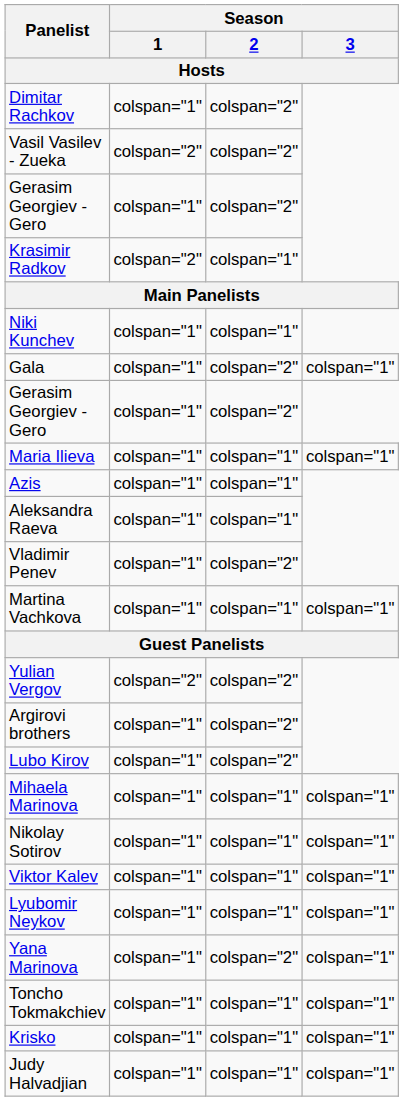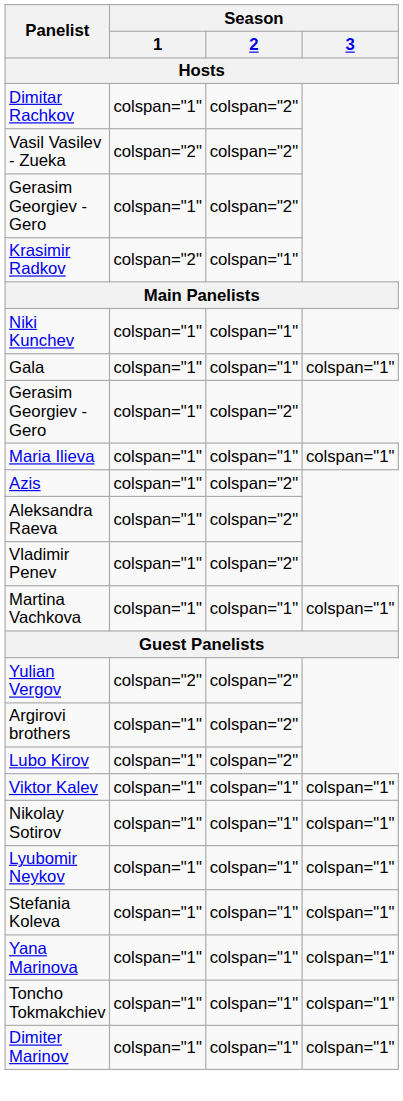(254, 367) colspan="2" -> (254, 367) colspan="1"
(254, 483) colspan="1" -> (254, 483) colspan="2"
(254, 519) colspan="1" -> (254, 519) colspan="2"
- row: (43, 797)
rows swapped: (53, 877) <-> (36, 841)
+ row: (40, 913)
(254, 958) colspan="2" -> (254, 958) colspan="1"
+ row: (39, 1048)
- row: (32, 1038)
- row: (48, 1074)
